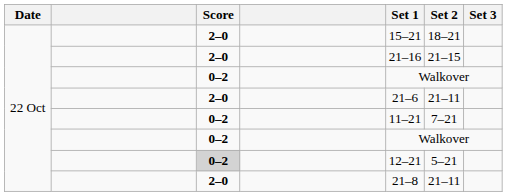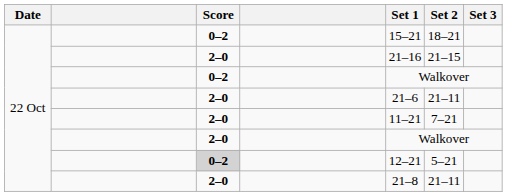(218, 35) 2–0 -> (218, 35) 0–2
(218, 118) 0–2 -> (218, 118) 2–0
(218, 139) 0–2 -> (218, 139) 2–0
